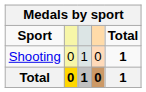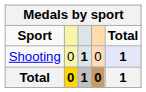(84, 57) normal -> (84, 57) bold
(123, 57) no background -> (123, 57) lavender background
